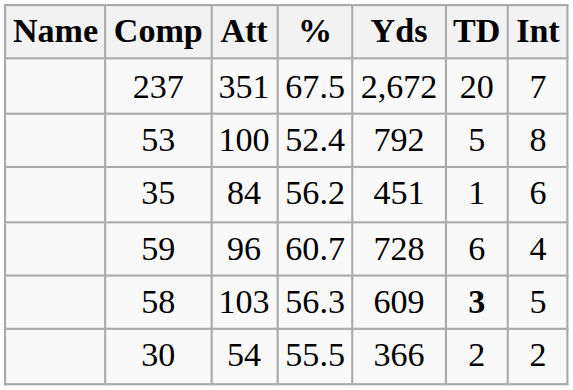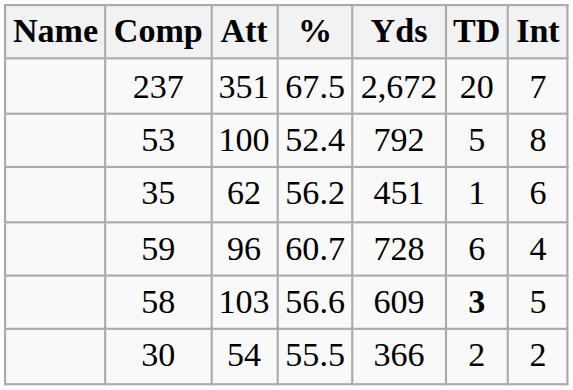(244, 193) 84 -> (244, 193) 62
(315, 301) 56.3 -> (315, 301) 56.6
